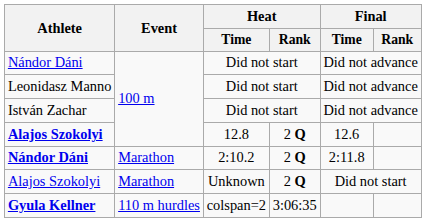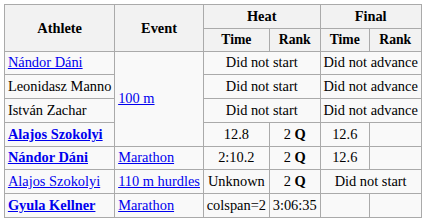(347, 157) 2:11.8 -> (345, 157) 12.6
(146, 181) Marathon -> (159, 181) 110 m hurdles
(159, 205) 110 m hurdles -> (146, 205) Marathon
